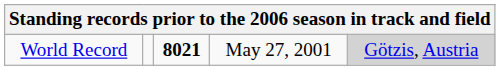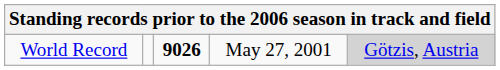(182, 49) 8021 -> (182, 49) 9026
